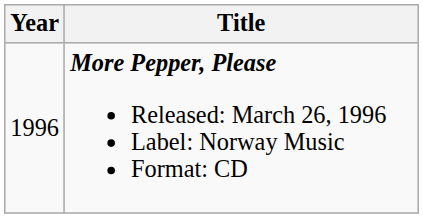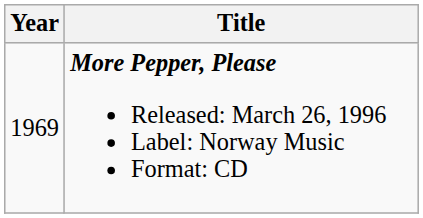(35, 127) 1996 -> (35, 127) 1969
